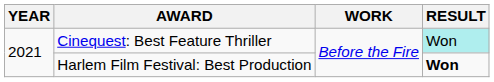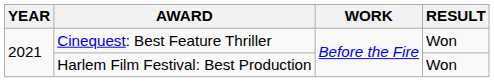(442, 40) paleturquoise background -> (442, 40) no background
(442, 64) bold -> (442, 64) normal
